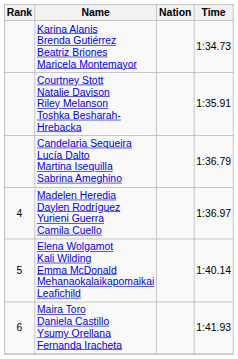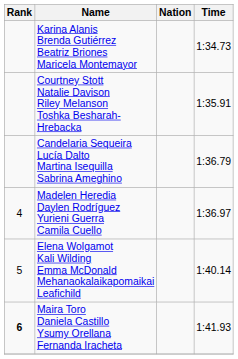(19, 328) normal -> (19, 328) bold
